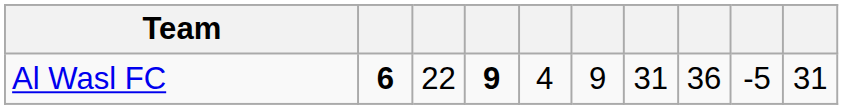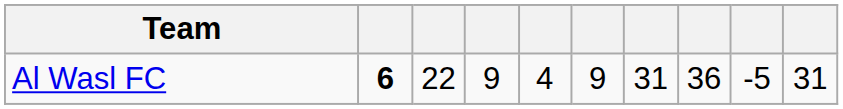(492, 78) bold -> (492, 78) normal
